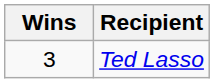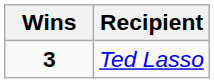(49, 58) normal -> (49, 58) bold
